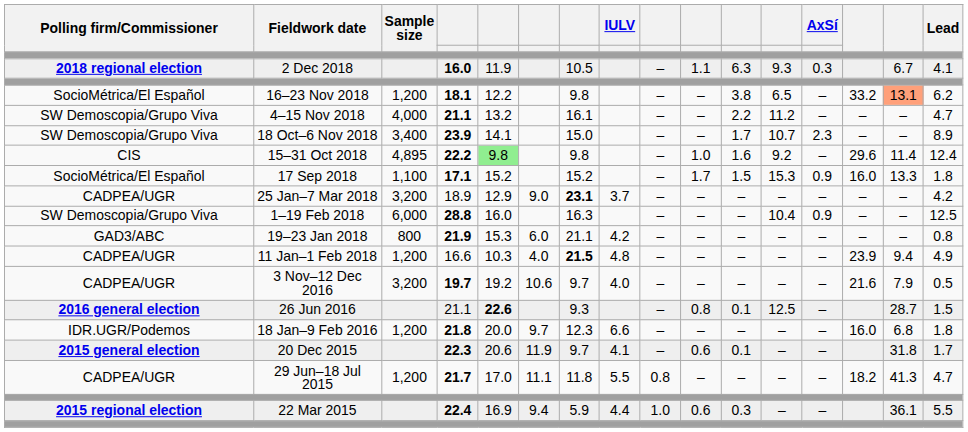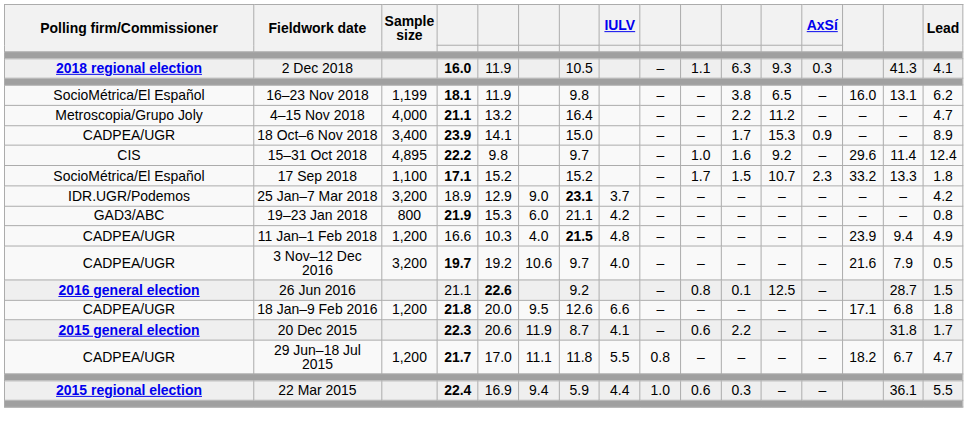(903, 69) 6.7 -> (903, 69) 41.3
(409, 95) 1,200 -> (409, 95) 1,199
(498, 95) 12.2 -> (498, 95) 11.9
(863, 95) 33.2 -> (863, 95) 16.0
(903, 95) lightsalmon background -> (903, 95) no background
(129, 116) SW Demoscopia/Grupo Viva -> (129, 116) Metroscopia/Grupo Joly
(579, 116) 16.1 -> (579, 116) 16.4
(129, 136) SW Demoscopia/Grupo Viva -> (129, 136) CADPEA/UGR
(782, 136) 10.7 -> (782, 136) 15.3
(822, 136) 2.3 -> (822, 136) 0.9
(498, 156) lightgreen background -> (498, 156) no background
(579, 156) 9.8 -> (579, 156) 9.7
(782, 176) 15.3 -> (782, 176) 10.7
(822, 176) 0.9 -> (822, 176) 2.3
(863, 176) 16.0 -> (863, 176) 33.2
(129, 196) CADPEA/UGR -> (129, 196) IDR.UGR/Podemos
- row: (317, 216)
(579, 310) 9.3 -> (579, 290) 9.2
(129, 330) IDR.UGR/Podemos -> (129, 310) CADPEA/UGR
(539, 330) 9.7 -> (539, 310) 9.5
(579, 330) 12.3 -> (579, 310) 12.6
(863, 330) 16.0 -> (863, 310) 17.1
(579, 351) 9.7 -> (579, 330) 8.7
(741, 351) 0.1 -> (741, 330) 2.2
(903, 377) 41.3 -> (903, 357) 6.7
